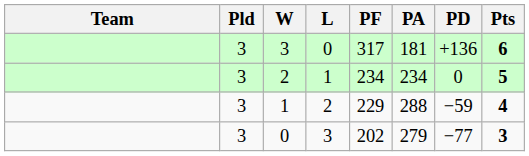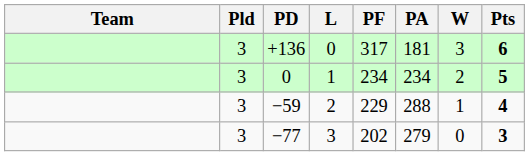columns swapped: (285, 19) <-> (458, 19)
